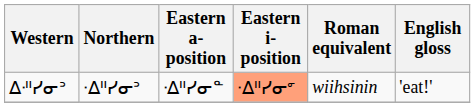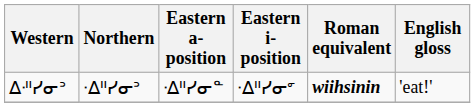(266, 87) lightsalmon background -> (266, 87) no background
(345, 87) normal -> (346, 87) bold
